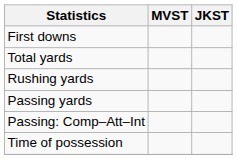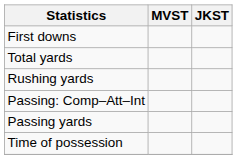rows swapped: (50, 100) <-> (76, 122)
